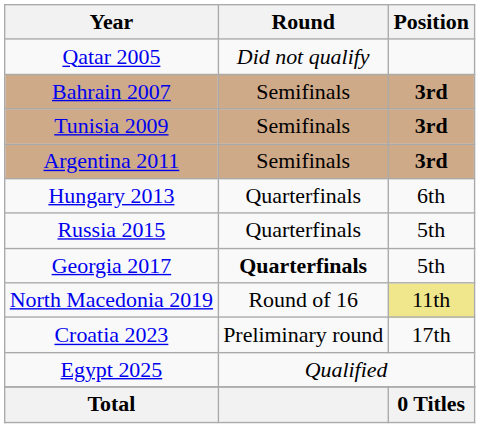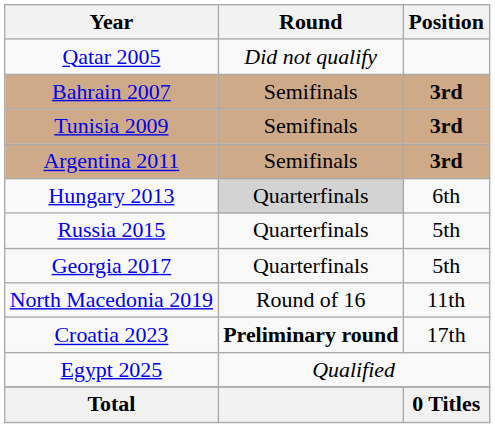(303, 195) no background -> (311, 195) lightgrey background
(303, 265) bold -> (311, 265) normal
(431, 299) khaki background -> (446, 299) no background
(303, 334) normal -> (311, 334) bold
